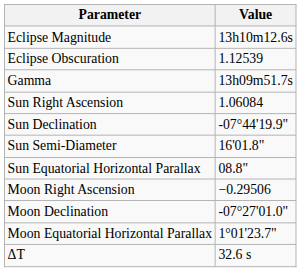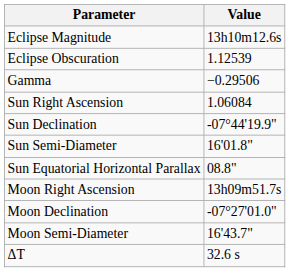(256, 80) 13h09m51.7s -> (233, 80) −0.29506
(245, 189) −0.29506 -> (244, 189) 13h09m51.7s
+ row: (68, 233)
- row: (110, 233)
